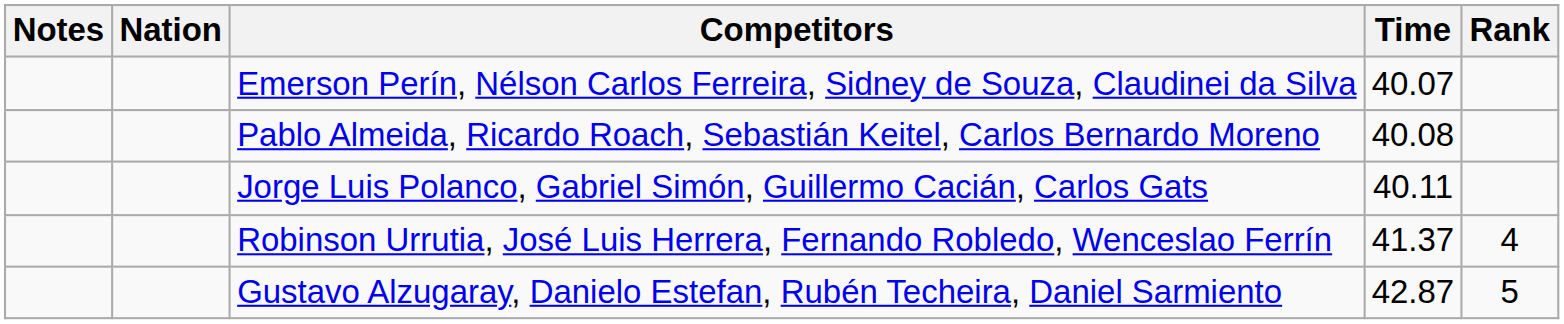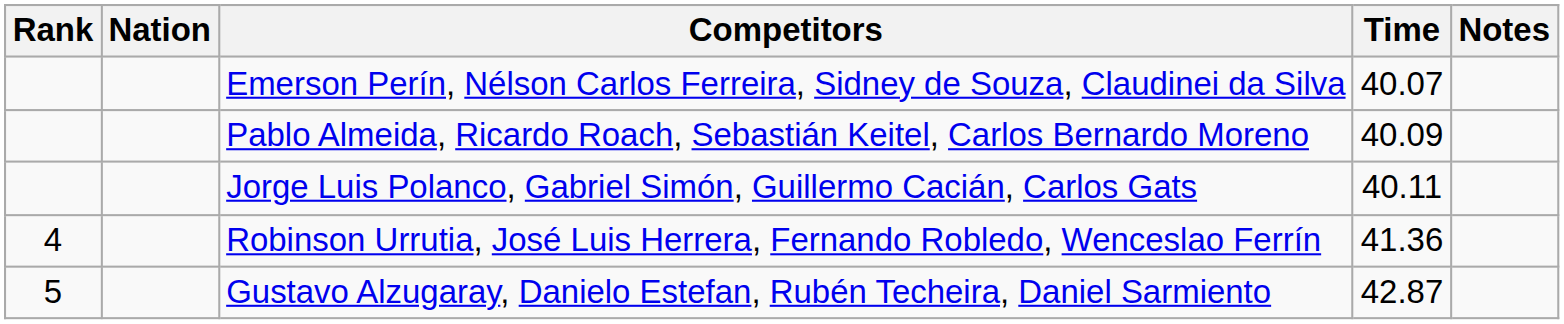columns swapped: (1510, 30) <-> (58, 30)
(1413, 135) 40.08 -> (1402, 135) 40.09
(1413, 239) 41.37 -> (1402, 239) 41.36
